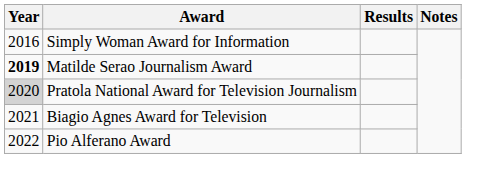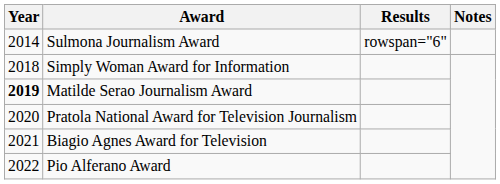+ row: (133, 41)
(24, 41) 2016 -> (24, 66) 2018
(24, 91) lightgrey background -> (24, 116) no background
